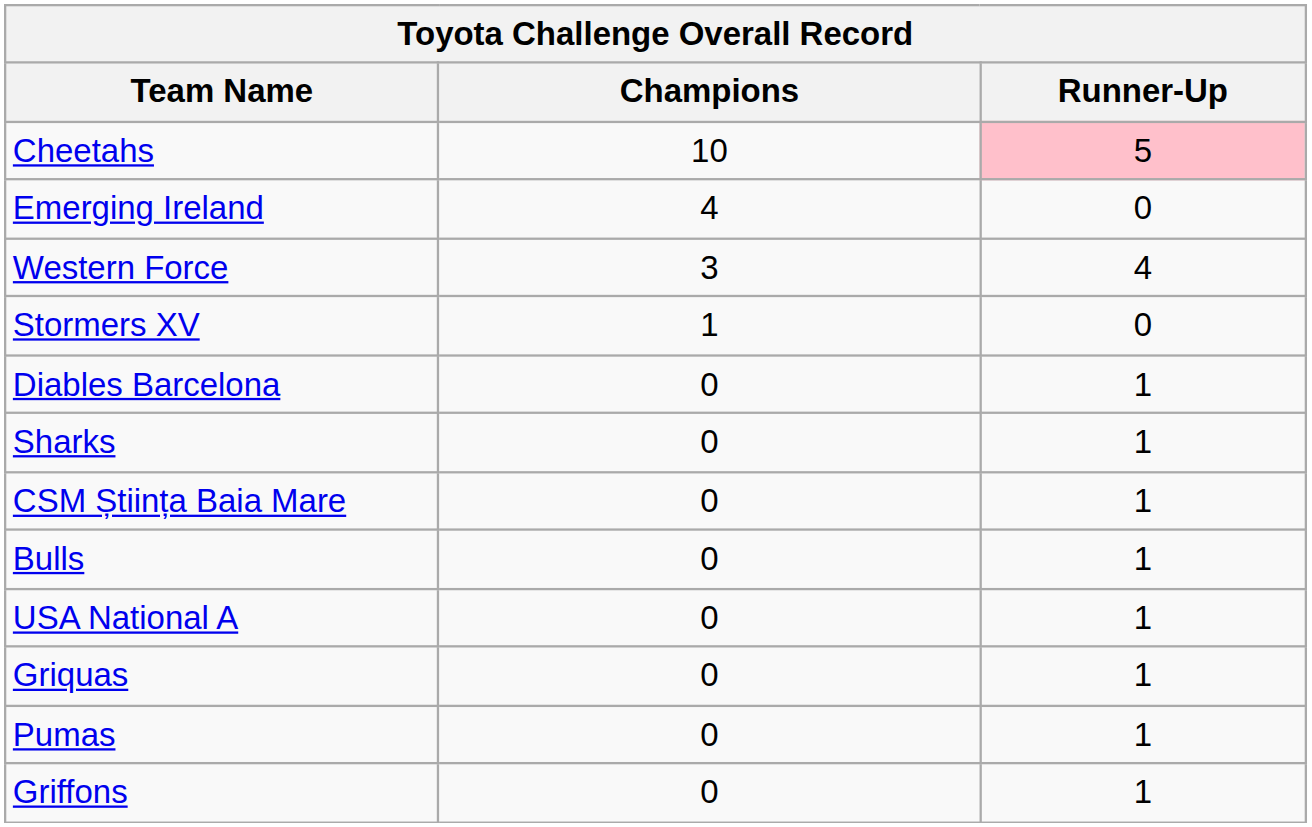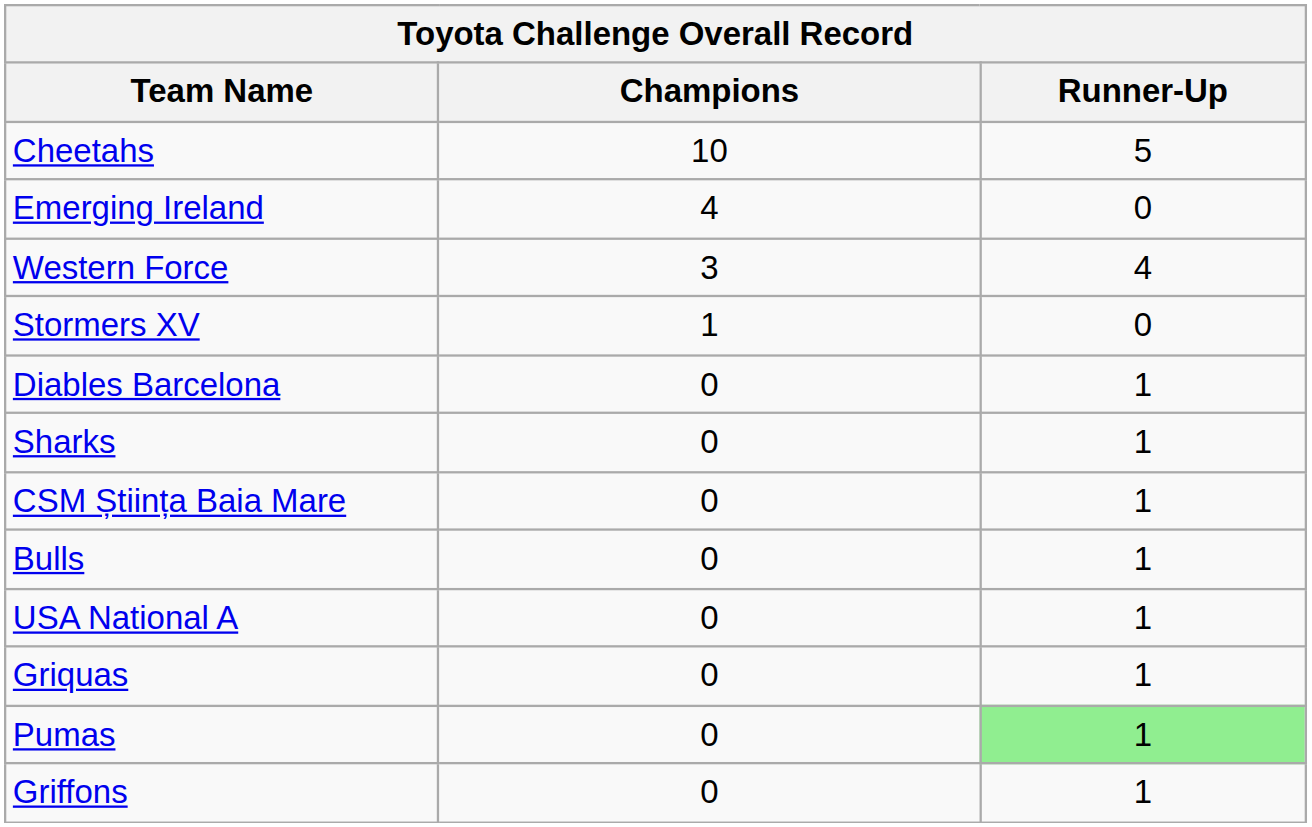(1143, 151) pink background -> (1143, 151) no background
(1143, 734) no background -> (1143, 734) lightgreen background
